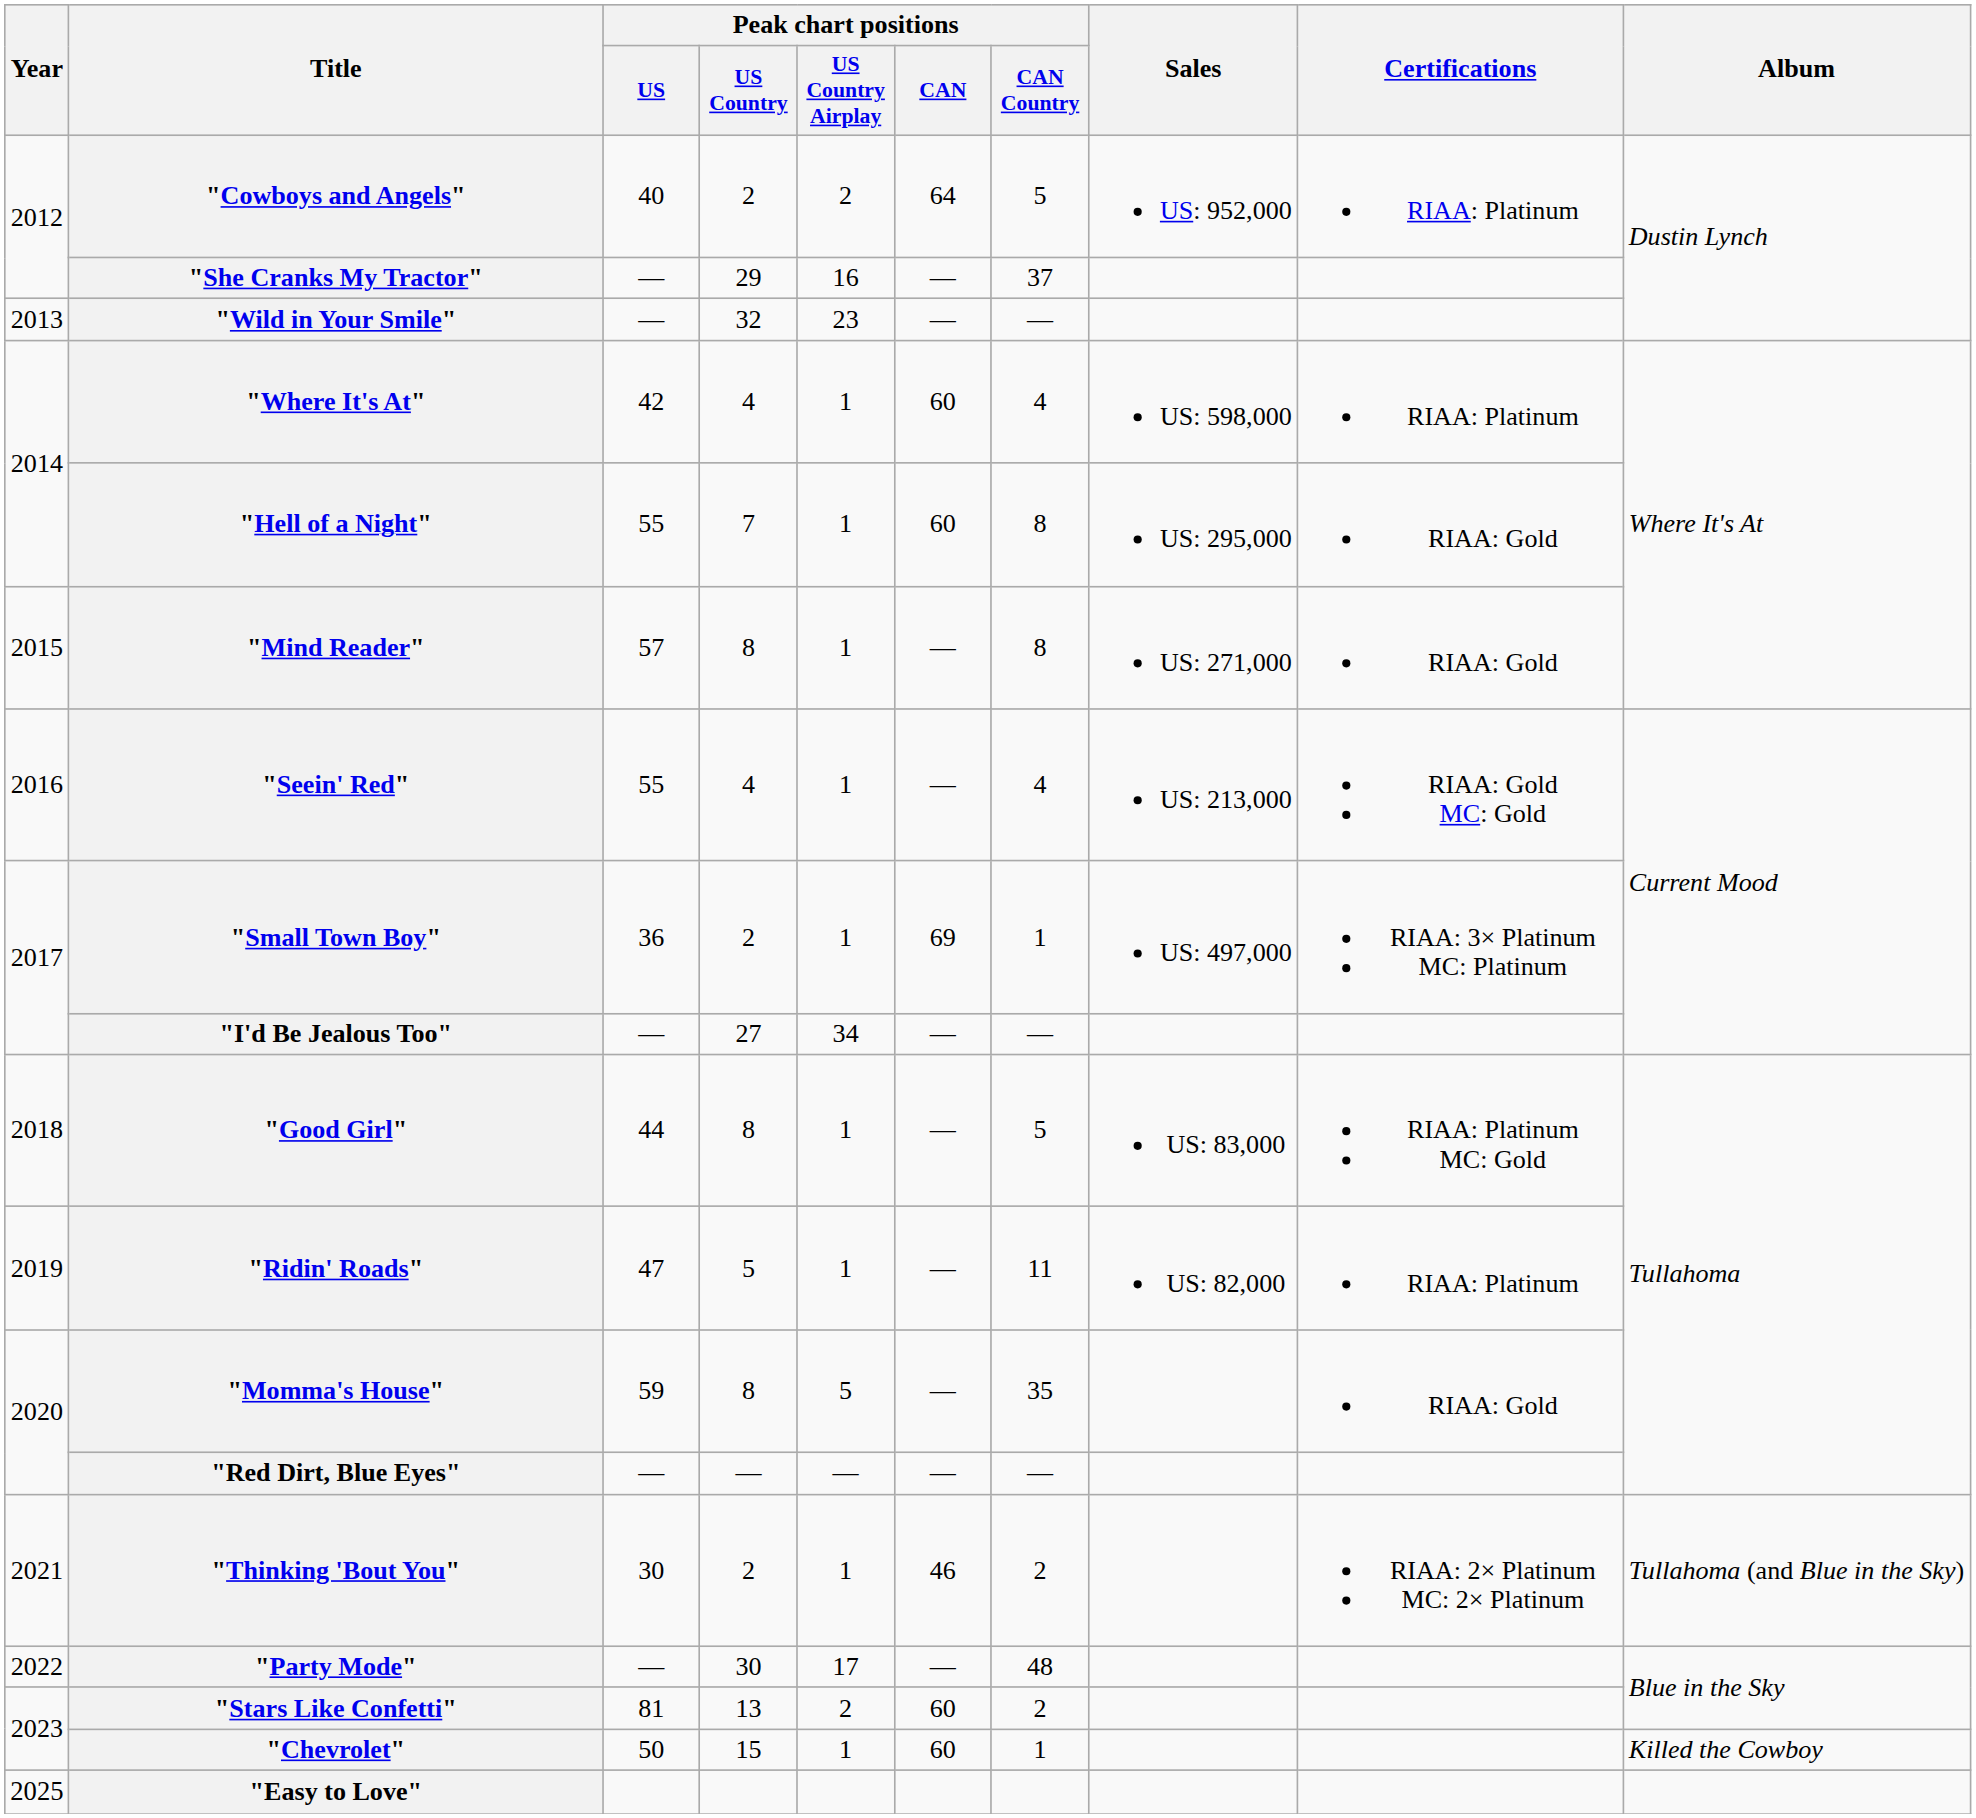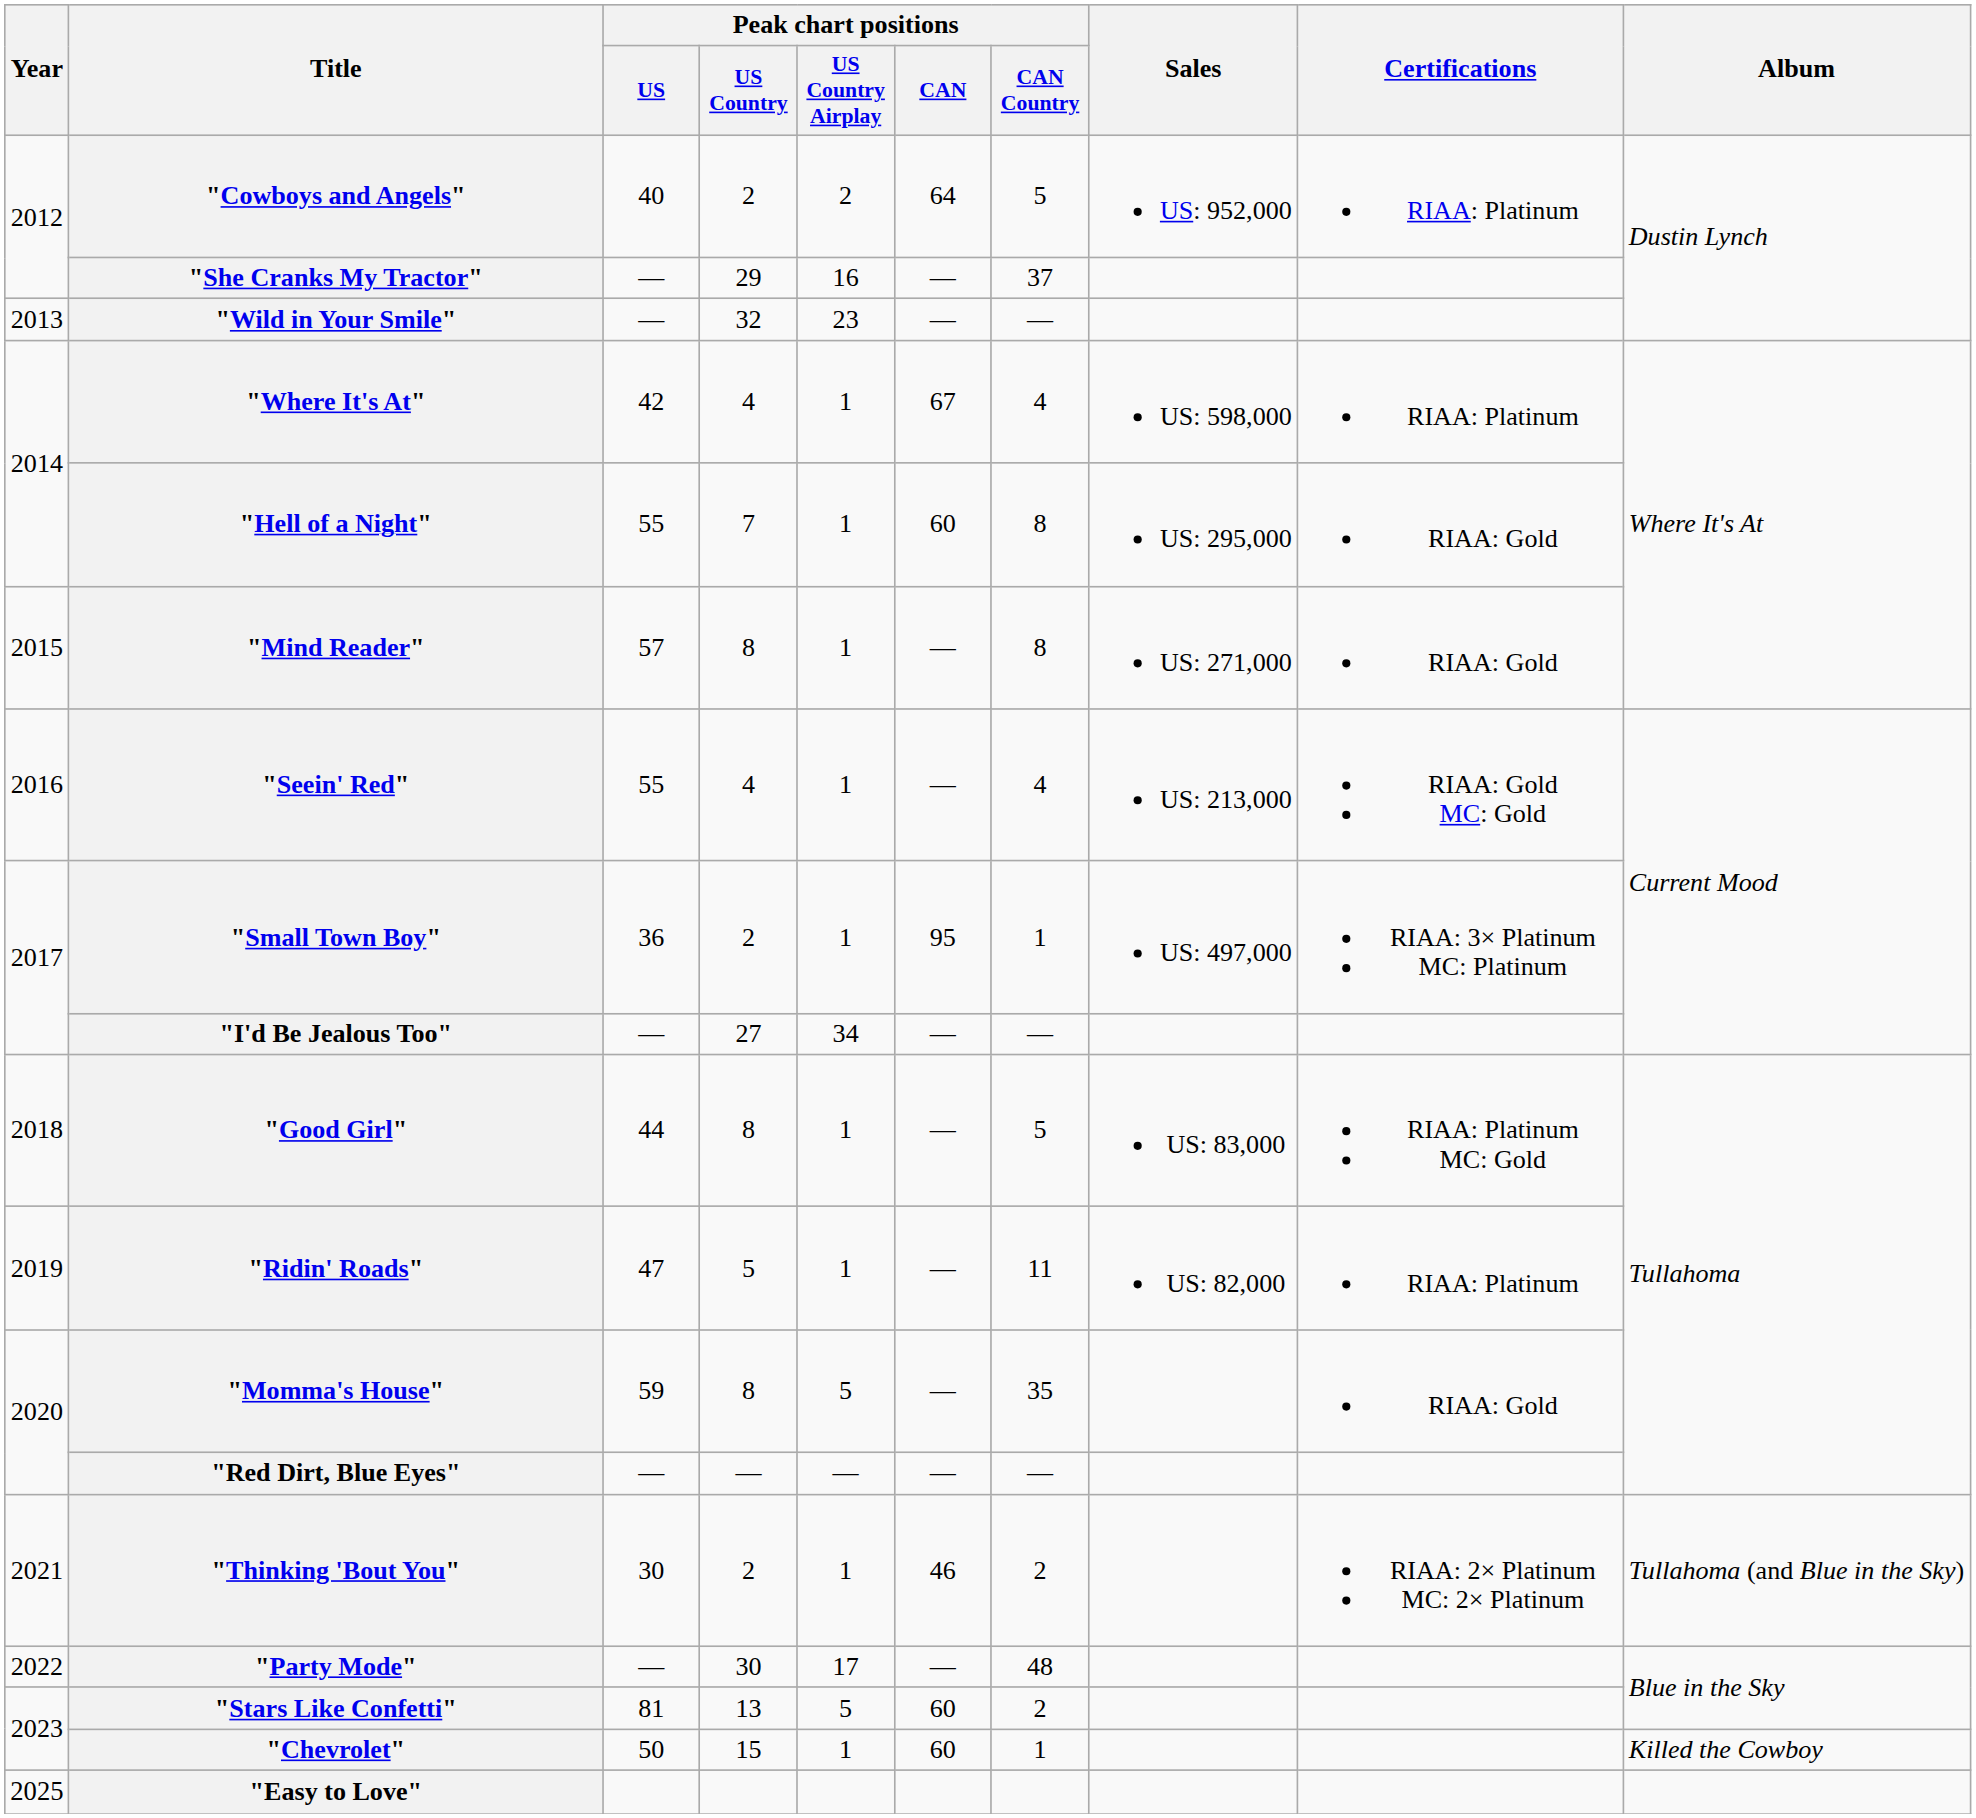(943, 401) 60 -> (943, 401) 67
(943, 936) 69 -> (943, 936) 95
(846, 1707) 2 -> (846, 1707) 5
